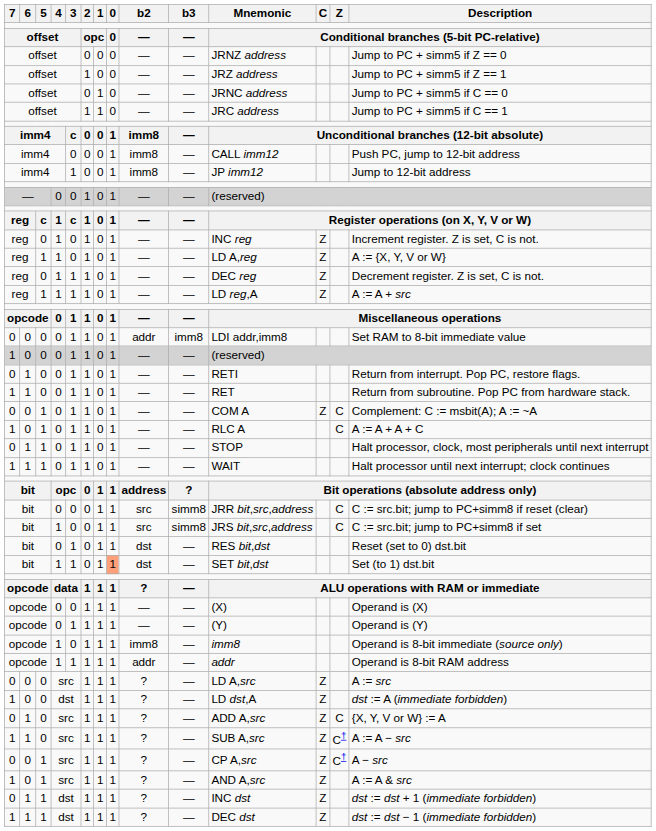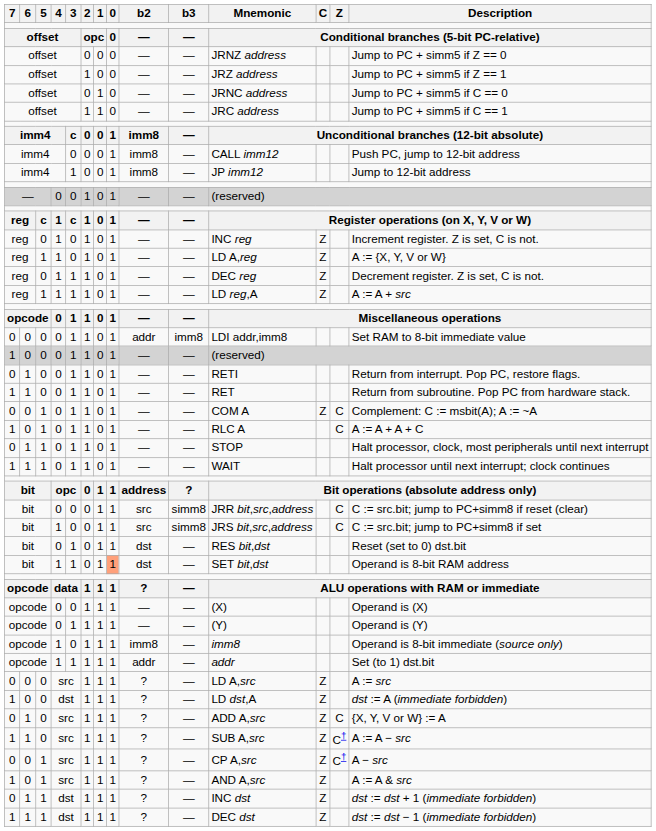(393, 564) Set (to 1) dst.bit -> (430, 564) Operand is 8-bit RAM address
(430, 662) Operand is 8-bit RAM address -> (393, 662) Set (to 1) dst.bit
